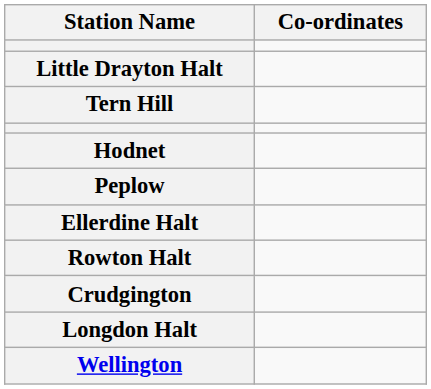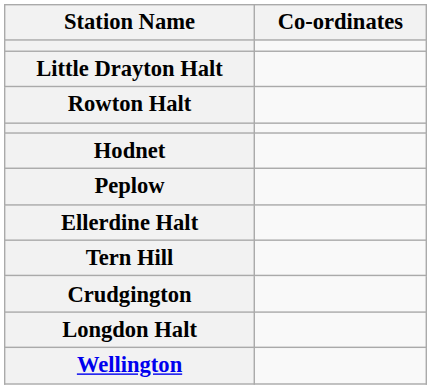(130, 104) Tern Hill -> (130, 104) Rowton Halt
(130, 257) Rowton Halt -> (130, 257) Tern Hill
